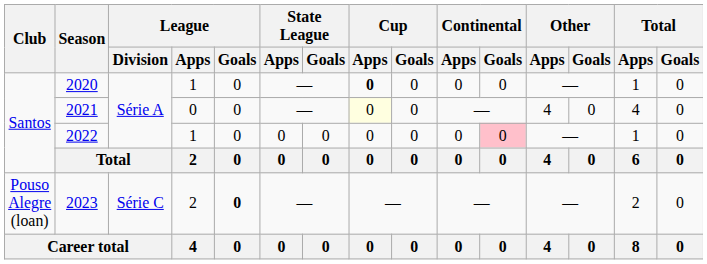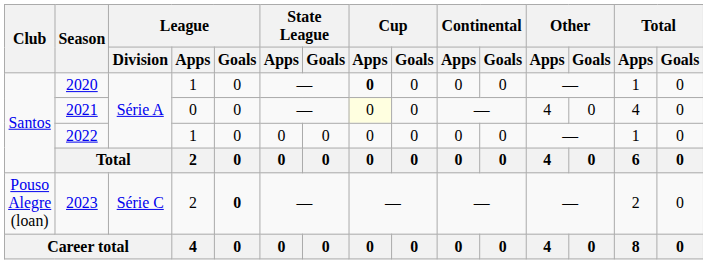(503, 135) pink background -> (503, 135) no background
